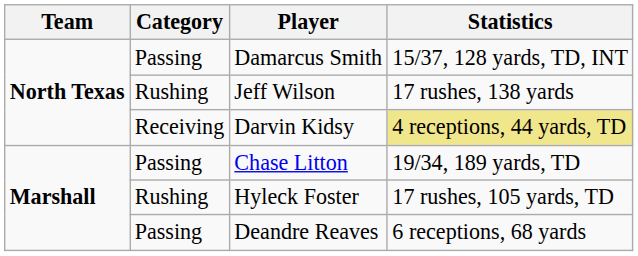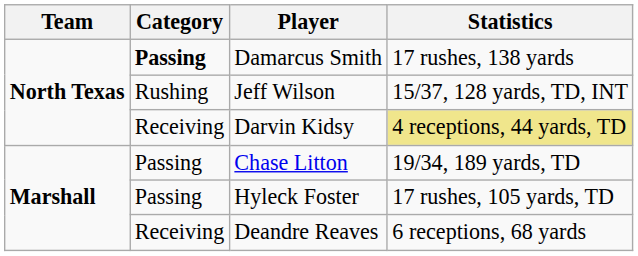(168, 57) normal -> (170, 57) bold
(510, 57) 15/37, 128 yards, TD, INT -> (483, 57) 17 rushes, 138 yards
(483, 92) 17 rushes, 138 yards -> (510, 92) 15/37, 128 yards, TD, INT
(171, 197) Rushing -> (168, 197) Passing
(168, 232) Passing -> (179, 232) Receiving
